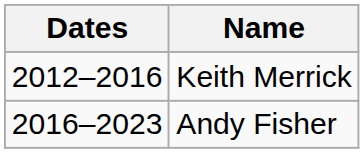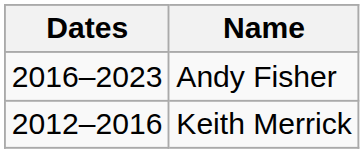rows swapped: (264, 76) <-> (257, 123)
